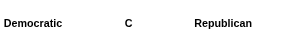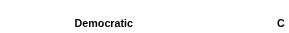- column: (223, 9)
